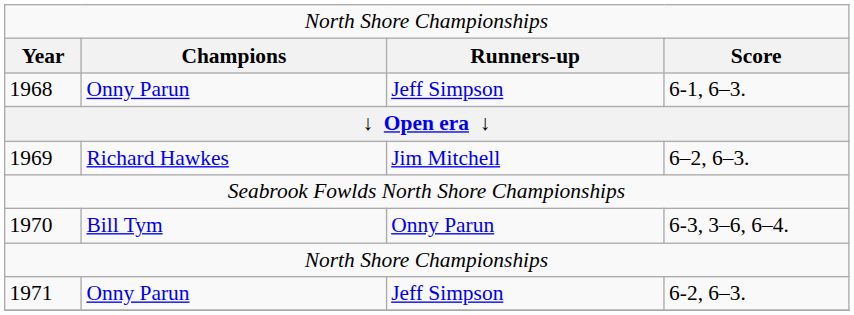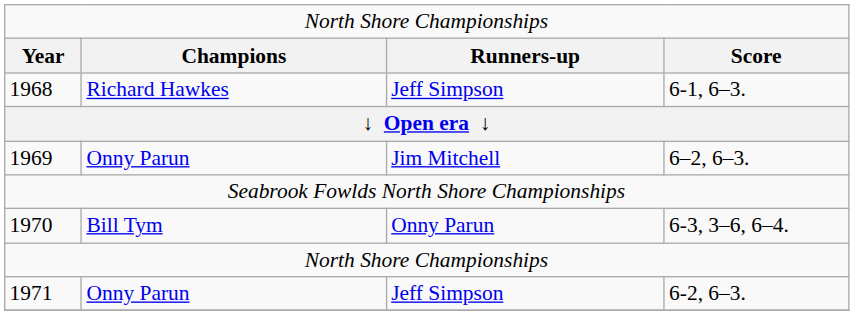(138, 89) Onny Parun -> (158, 89) Richard Hawkes
(158, 157) Richard Hawkes -> (138, 157) Onny Parun
